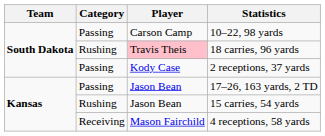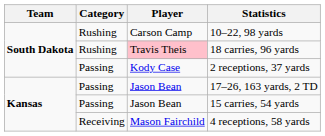(96, 31) Passing -> (98, 31) Rushing
(98, 103) Rushing -> (96, 103) Passing
